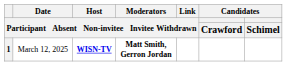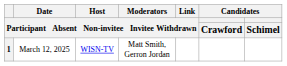(94, 49) bold -> (97, 49) normal
(146, 49) bold -> (147, 49) normal
